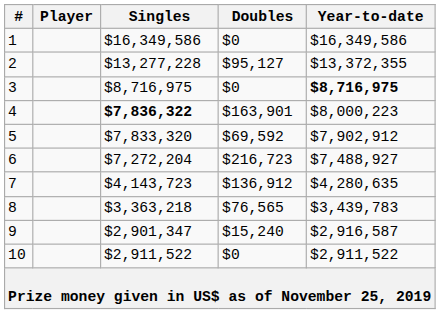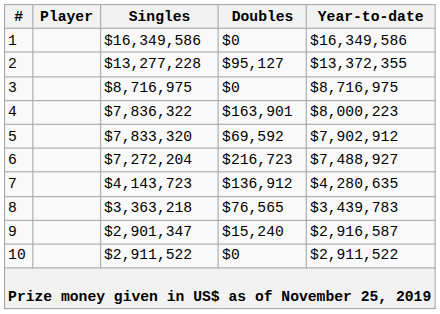(354, 88) bold -> (354, 88) normal
(148, 112) bold -> (148, 112) normal
